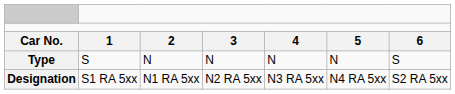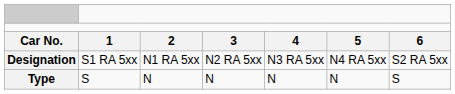rows swapped: (41, 60) <-> (41, 79)
